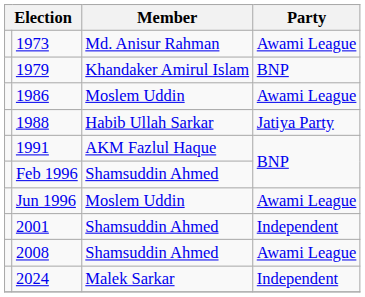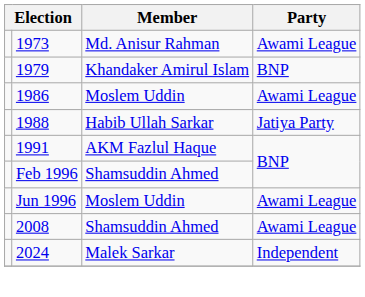- row: (32, 226)
